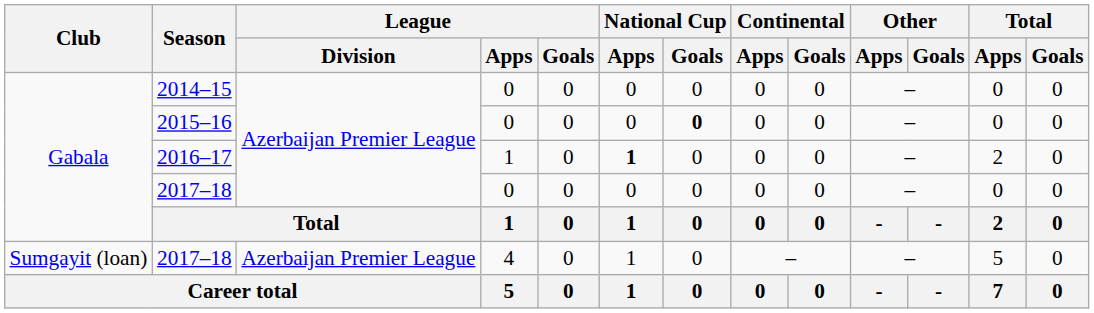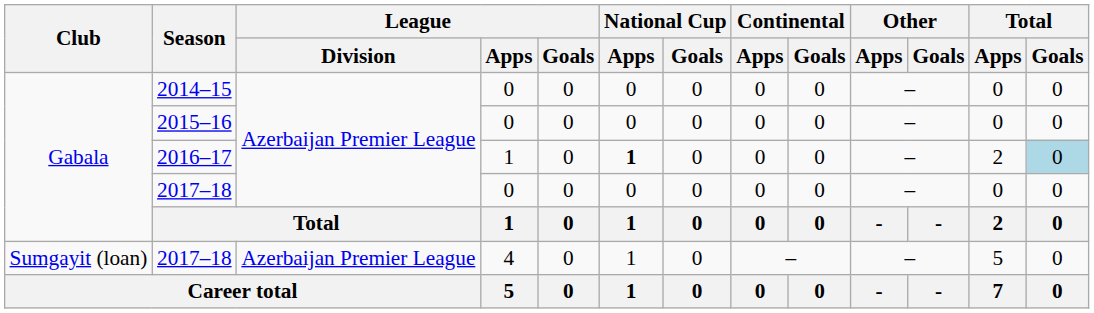(697, 122) bold -> (697, 122) normal
(1057, 156) no background -> (1057, 156) lightblue background
